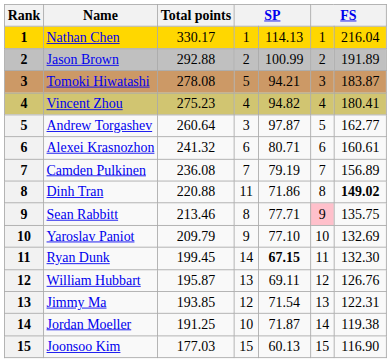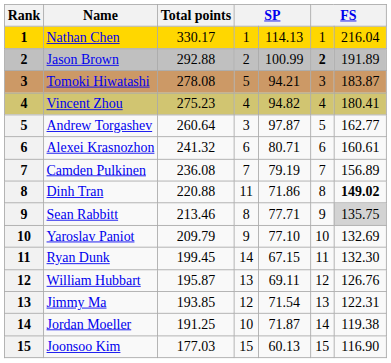(322, 59) normal -> (322, 59) bold
(322, 214) pink background -> (322, 214) no background
(360, 214) no background -> (360, 214) lightgrey background
(284, 258) bold -> (284, 258) normal
